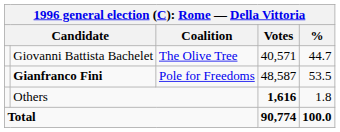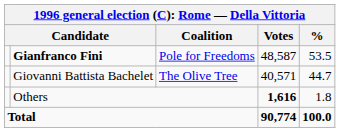rows swapped: (58, 76) <-> (83, 55)
